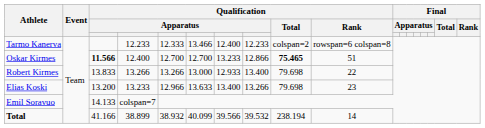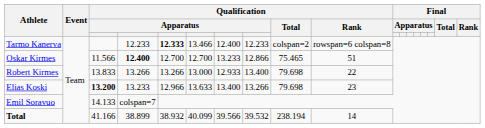(172, 44) normal -> (172, 44) bold
(103, 58) bold -> (103, 58) normal
(138, 58) normal -> (138, 58) bold
(291, 58) bold -> (291, 58) normal
(103, 87) normal -> (103, 87) bold
